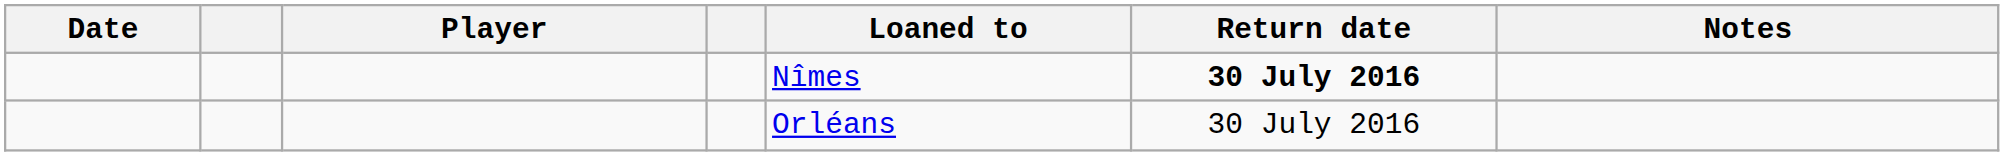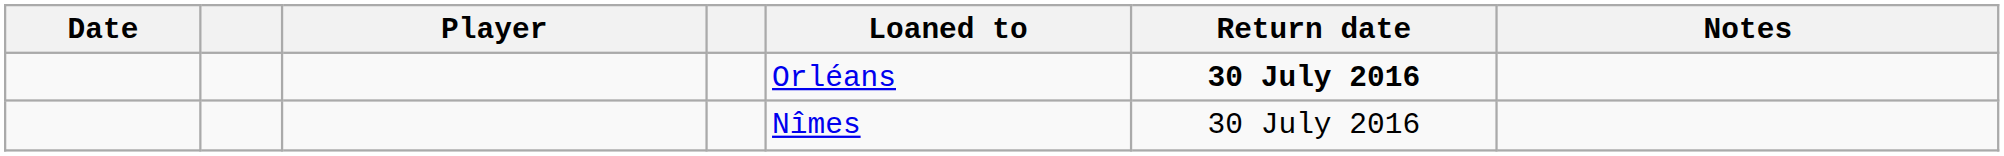(816, 77) Nîmes -> (834, 77) Orléans
(834, 125) Orléans -> (816, 125) Nîmes
